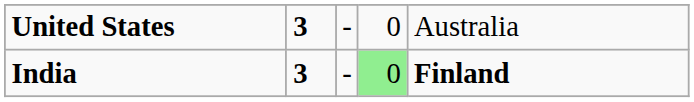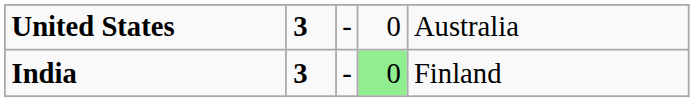(462, 72) bold -> (458, 72) normal
